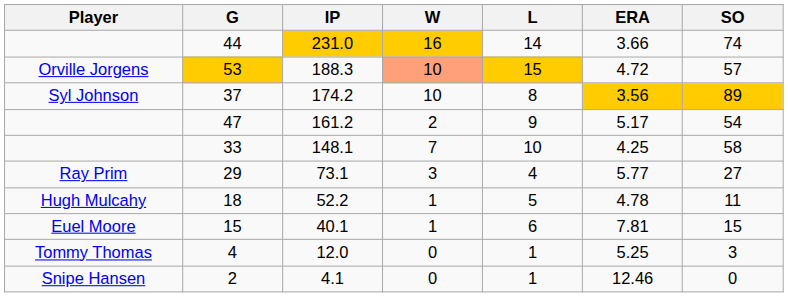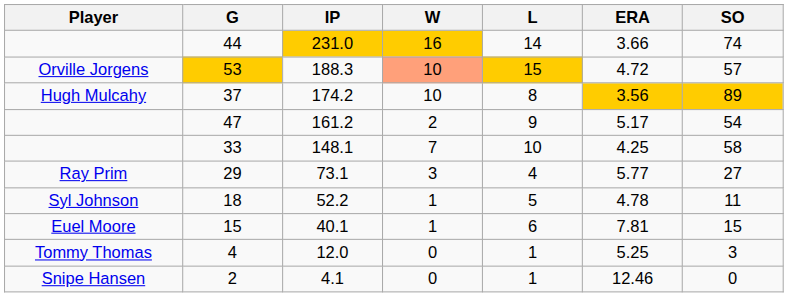(93, 95) Syl Johnson -> (93, 95) Hugh Mulcahy
(93, 200) Hugh Mulcahy -> (93, 200) Syl Johnson
